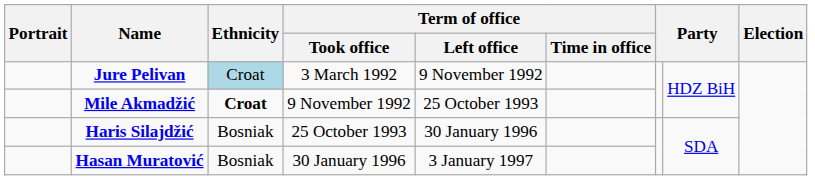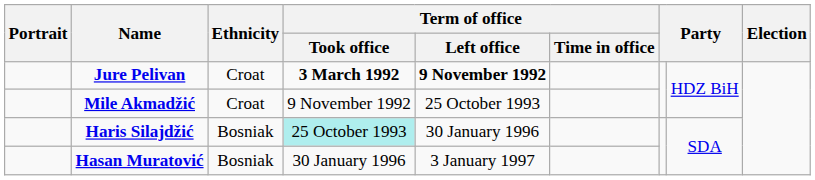(245, 75) lightblue background -> (245, 75) no background
(349, 75) normal -> (349, 75) bold
(481, 75) normal -> (482, 75) bold
(245, 103) bold -> (245, 103) normal
(349, 132) no background -> (349, 132) paleturquoise background
